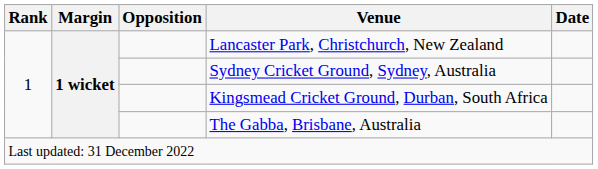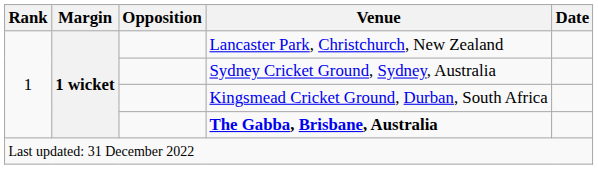(315, 124) normal -> (324, 124) bold
